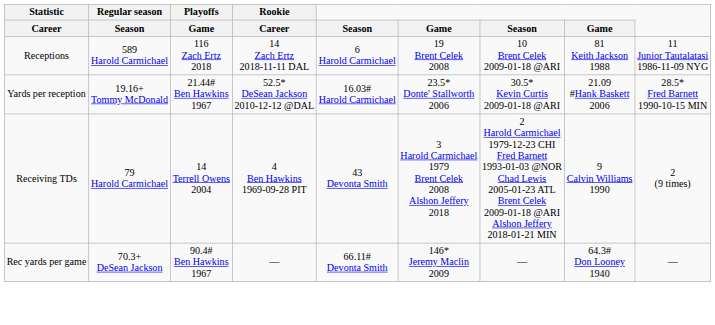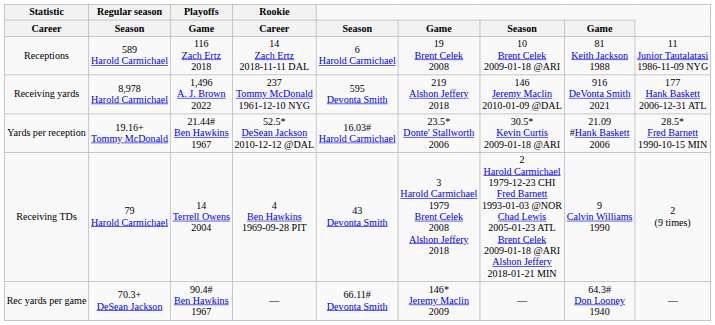+ row: (47, 94)
